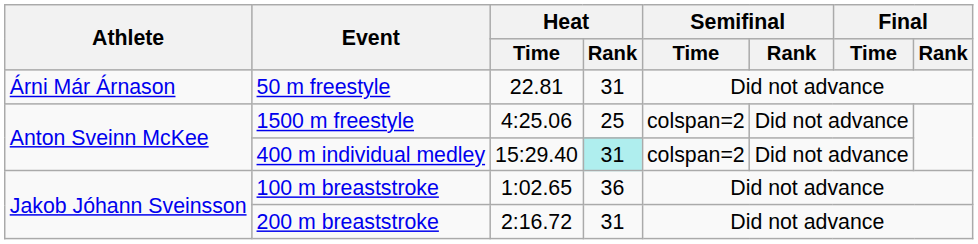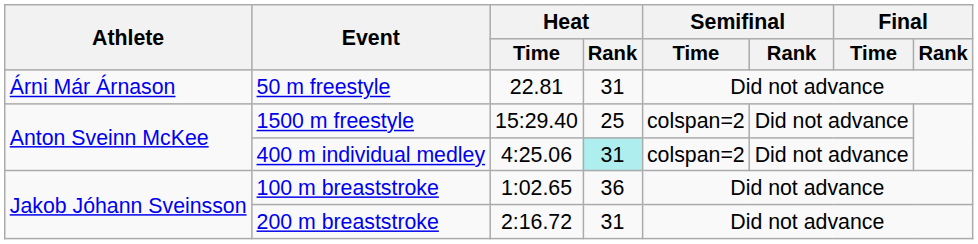(536, 121) 4:25.06 -> (536, 121) 15:29.40
(536, 155) 15:29.40 -> (536, 155) 4:25.06
